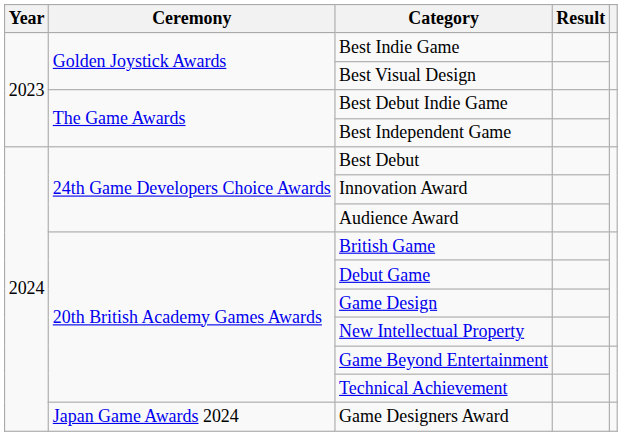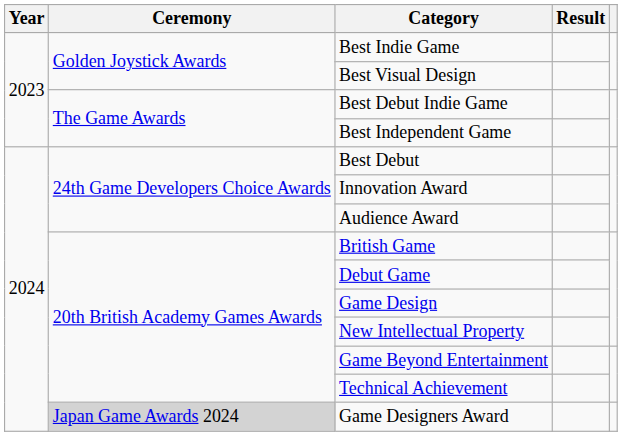(146, 416) no background -> (146, 416) lightgrey background
